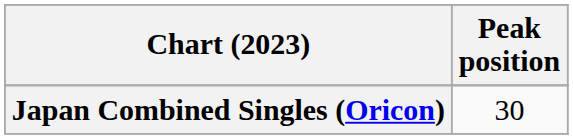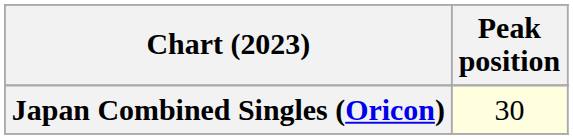(509, 109) no background -> (509, 109) lightyellow background
